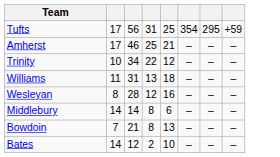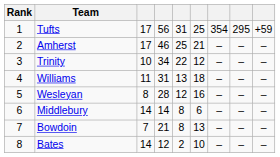+ column: (19, 12)
